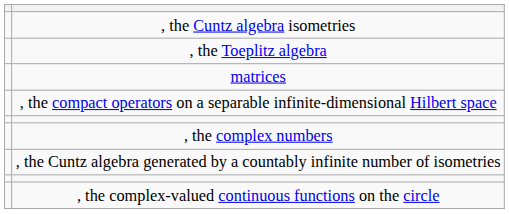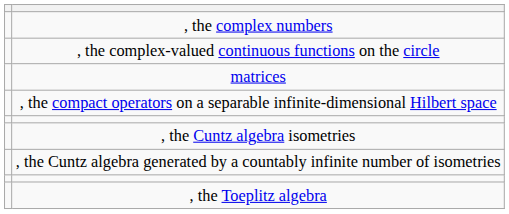(258, 24) , the Cuntz algebra isometries -> (258, 24) , the complex numbers
(258, 50) , the Toeplitz algebra -> (258, 50) , the complex-valued continuous functions on the circle
(258, 136) , the complex numbers -> (258, 136) , the Cuntz algebra isometries
(258, 195) , the complex-valued continuous functions on the circle -> (258, 195) , the Toeplitz algebra
